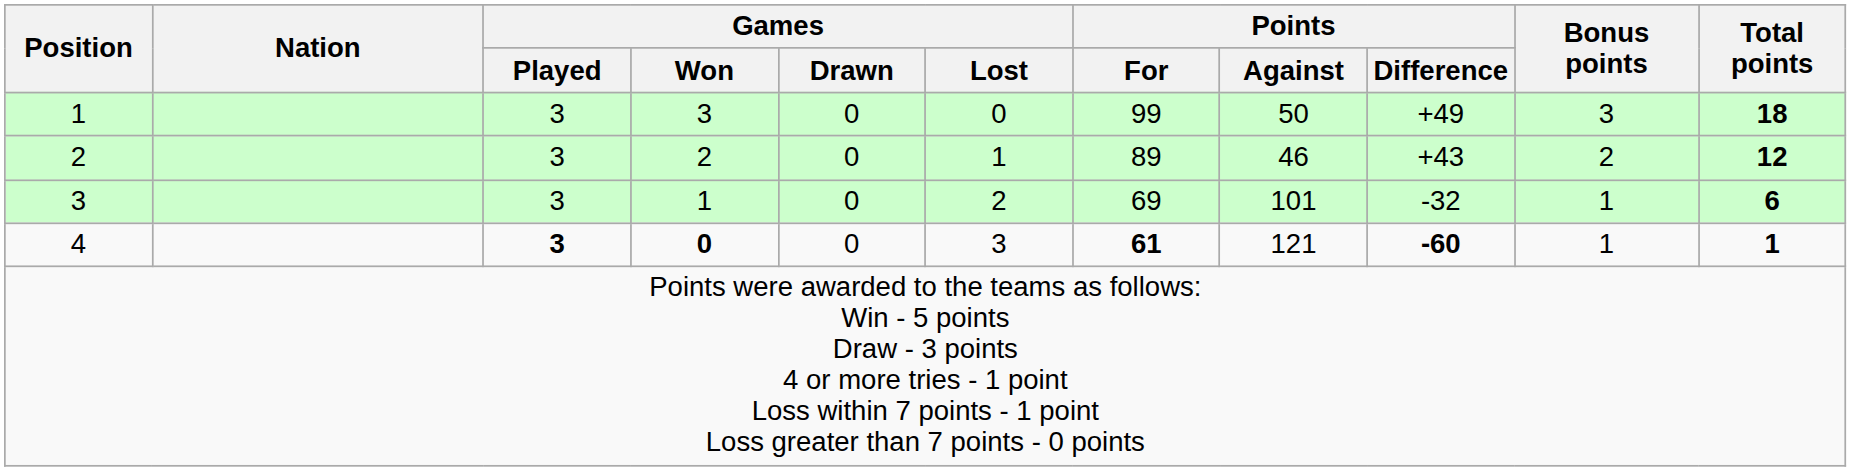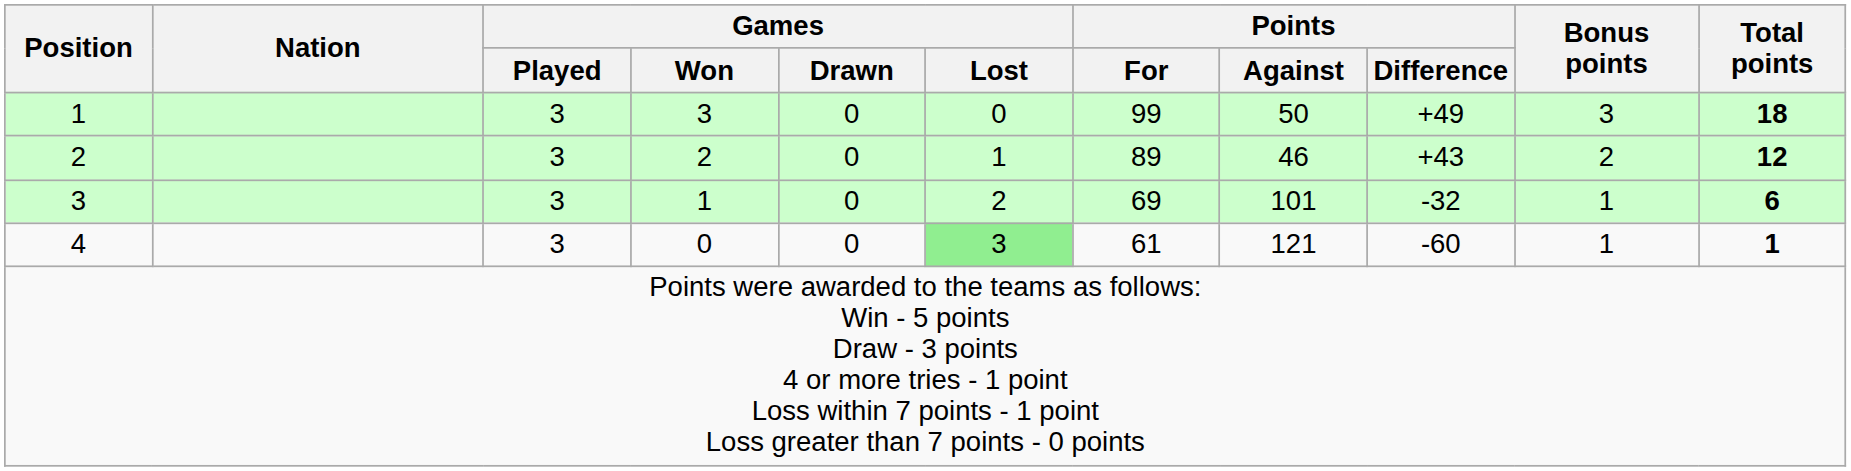(557, 244) bold -> (557, 244) normal
(704, 244) bold -> (704, 244) normal
(999, 244) no background -> (999, 244) lightgreen background
(1146, 244) bold -> (1146, 244) normal
(1441, 244) bold -> (1441, 244) normal
